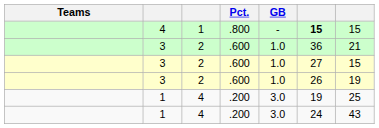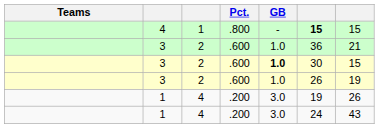(278, 64) normal -> (278, 64) bold
(316, 64) 27 -> (316, 64) 30
(355, 98) 25 -> (355, 98) 26
